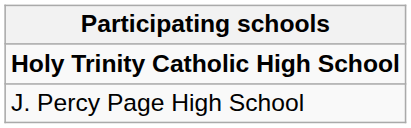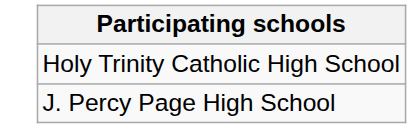(205, 63) bold -> (221, 63) normal
